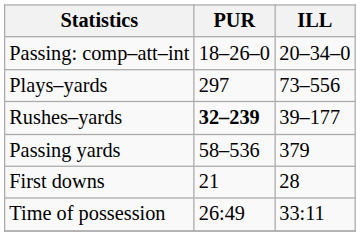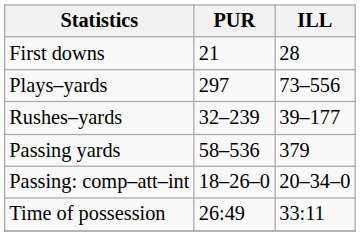rows swapped: (57, 182) <-> (99, 53)
(229, 117) bold -> (229, 117) normal
